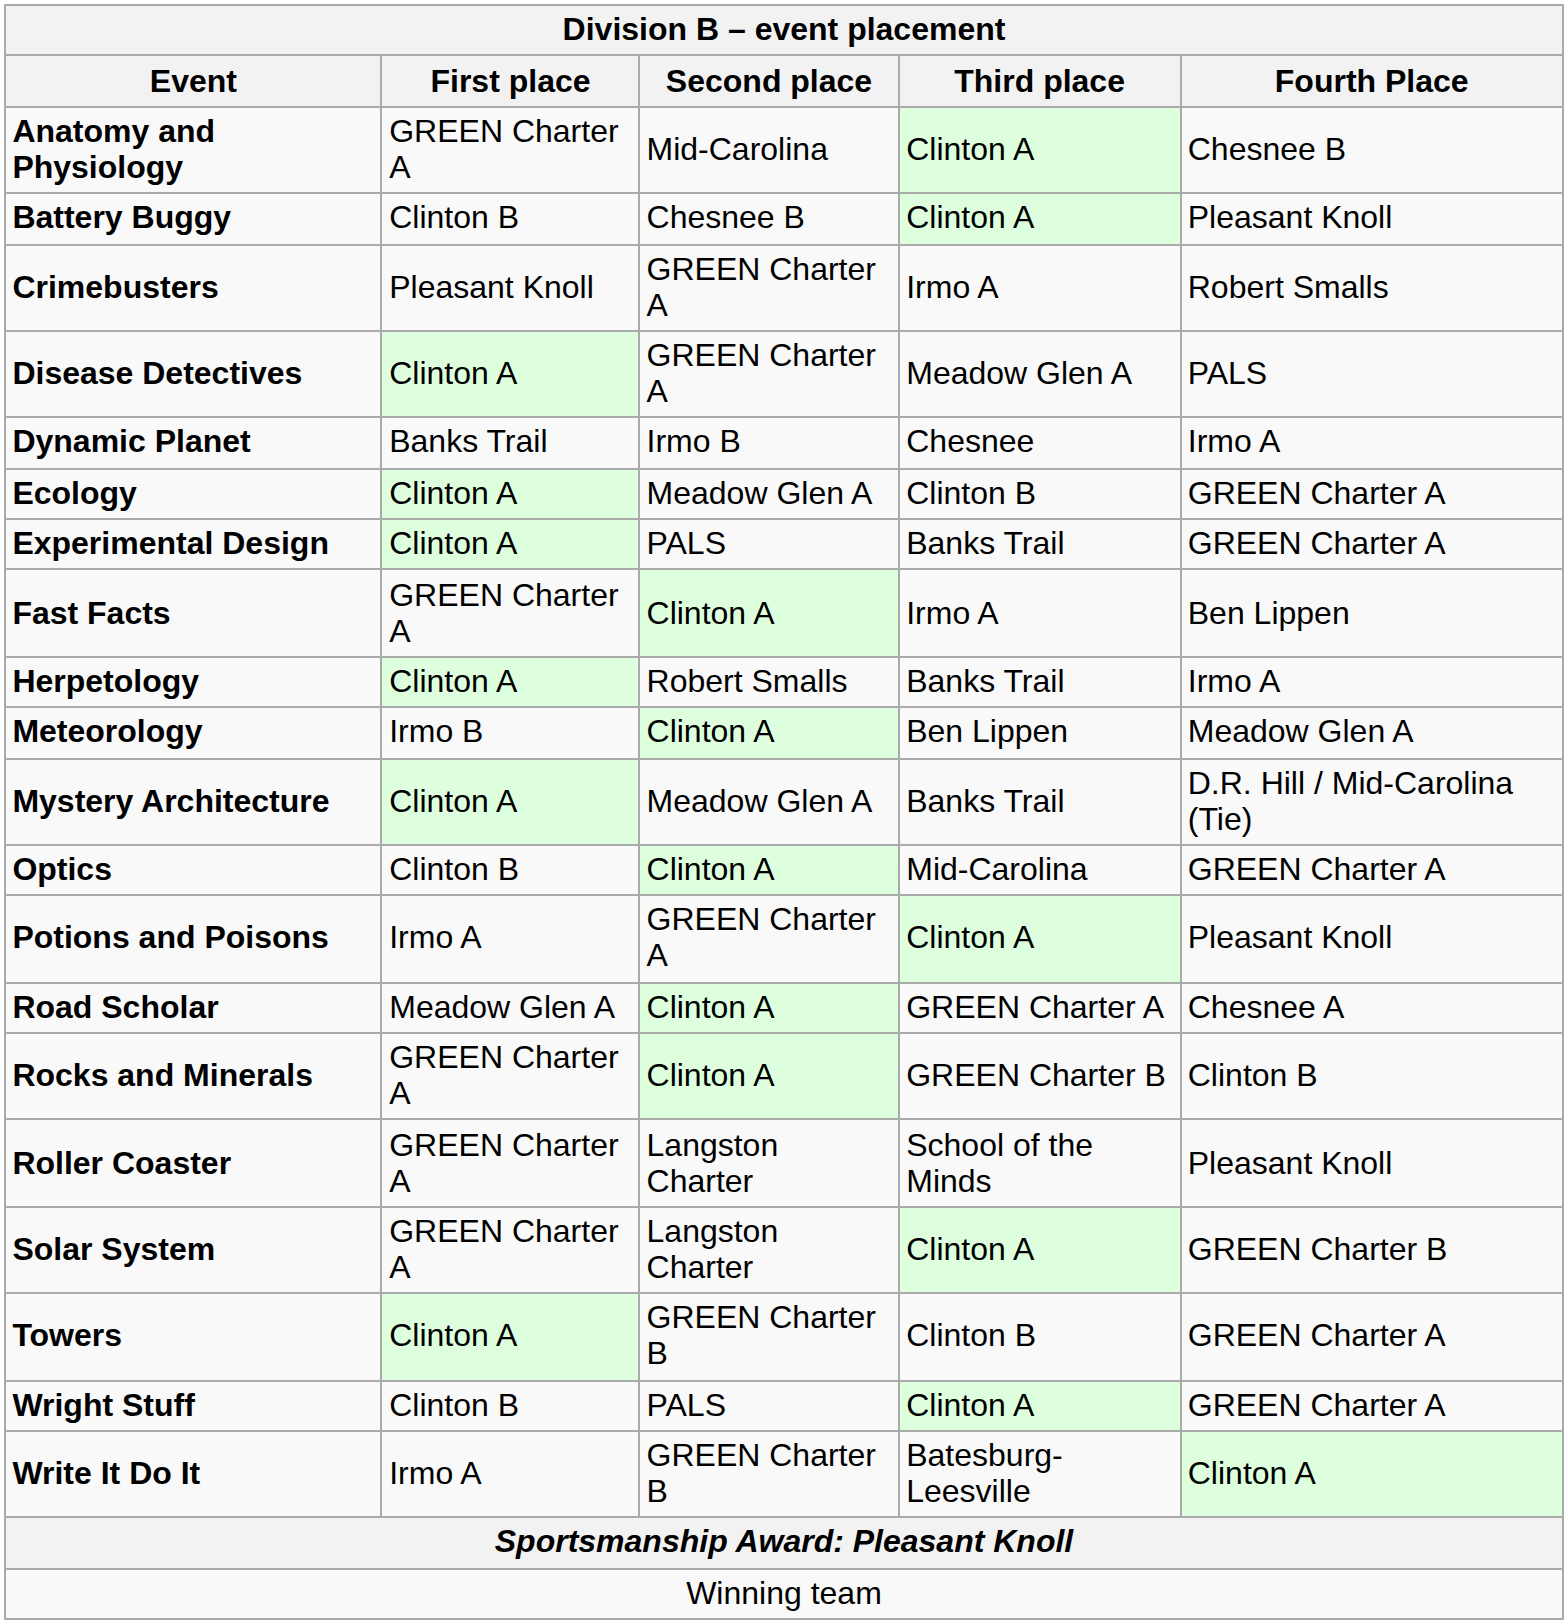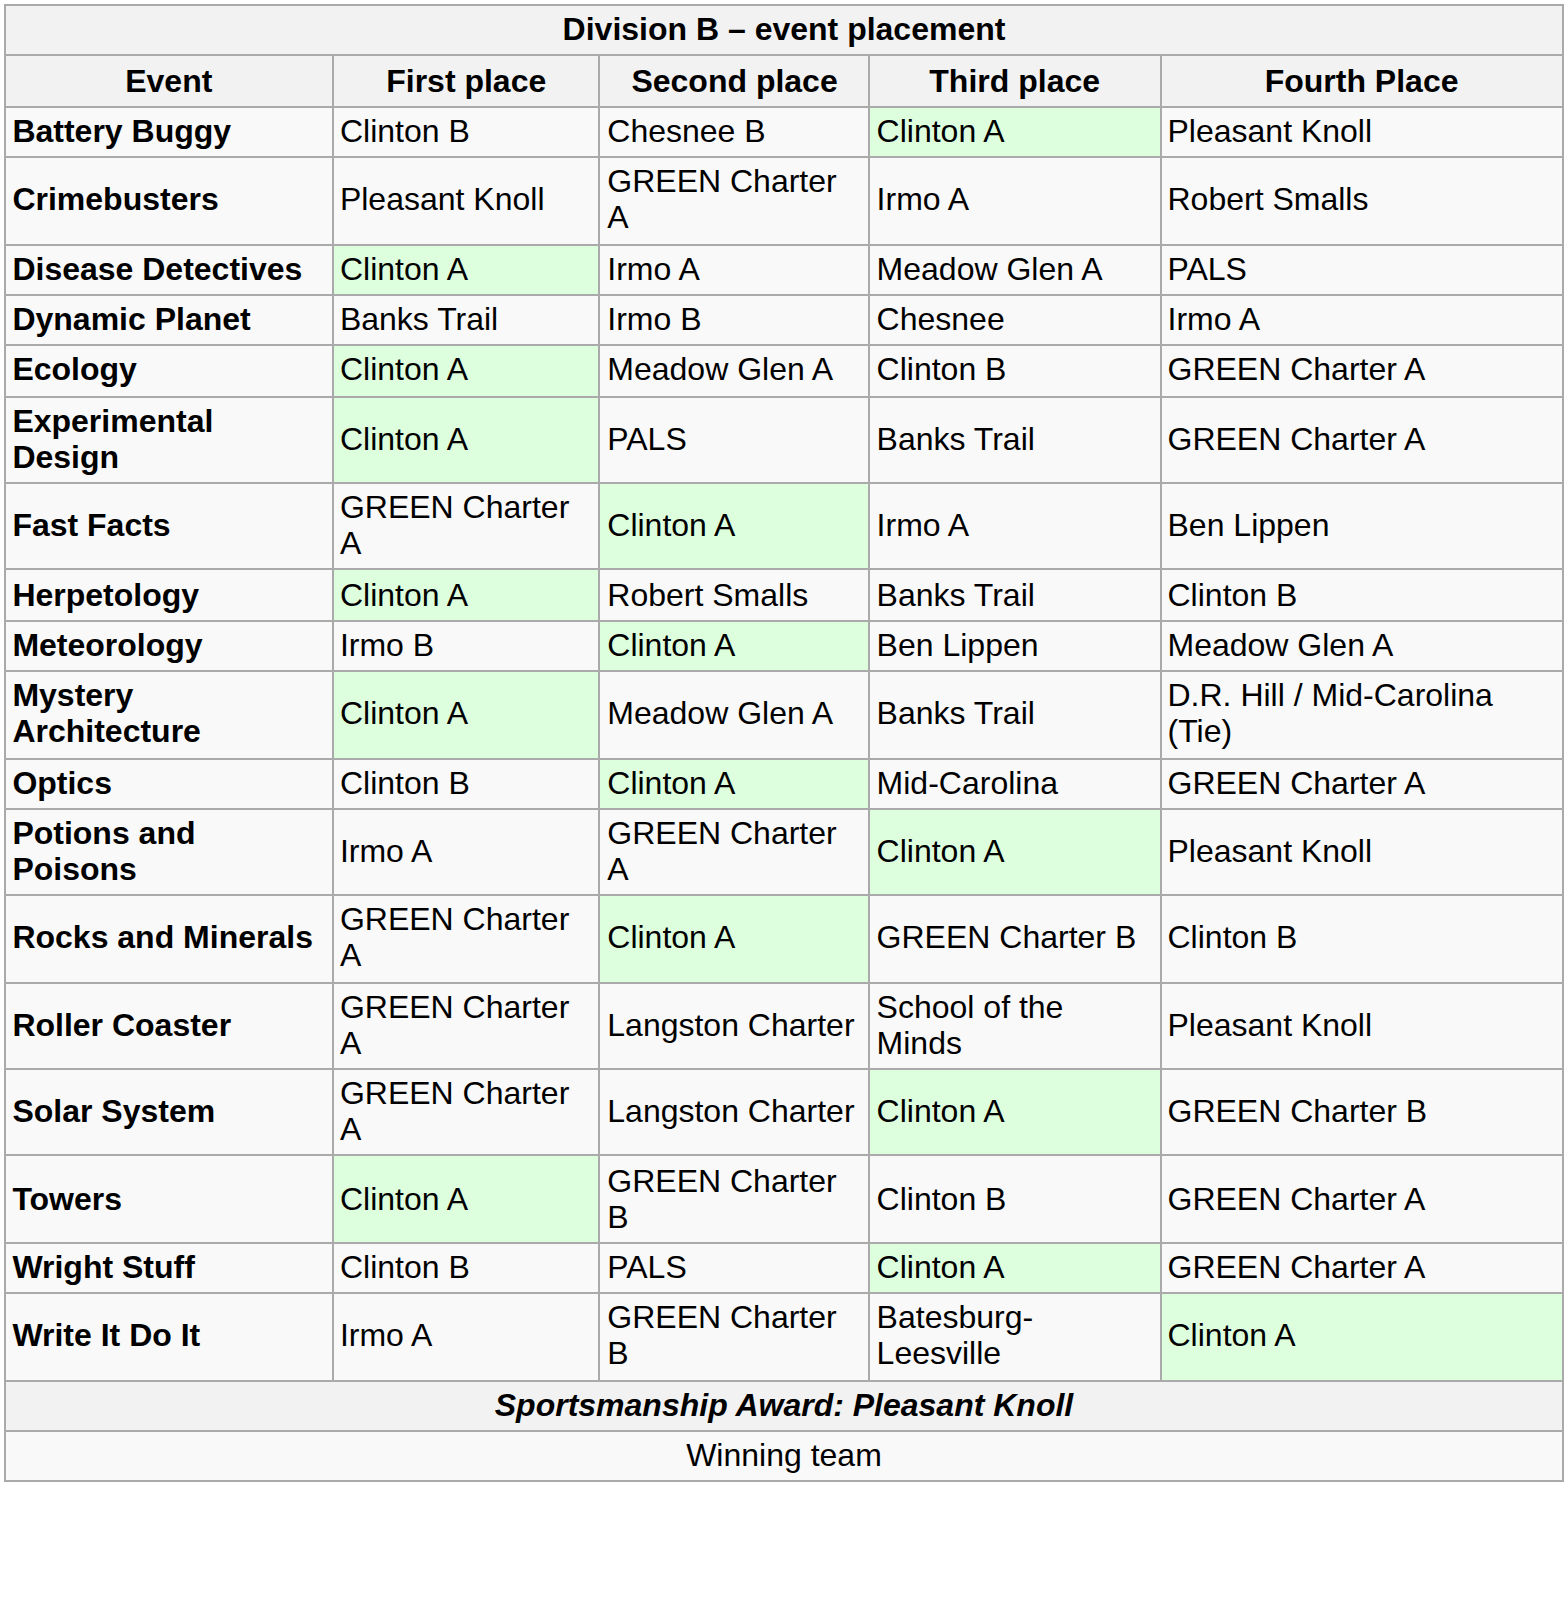- row: (114, 149)
(761, 373) GREEN Charter A -> (654, 268) Irmo A
(1234, 681) Irmo A -> (1232, 594) Clinton B
- row: (116, 1007)
